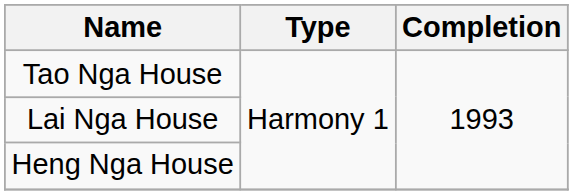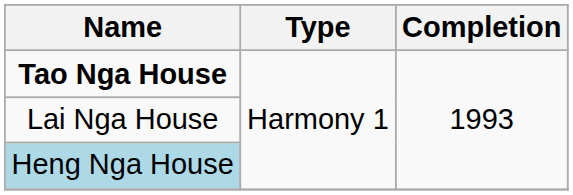(123, 73) normal -> (123, 73) bold
(123, 165) no background -> (123, 165) lightblue background
